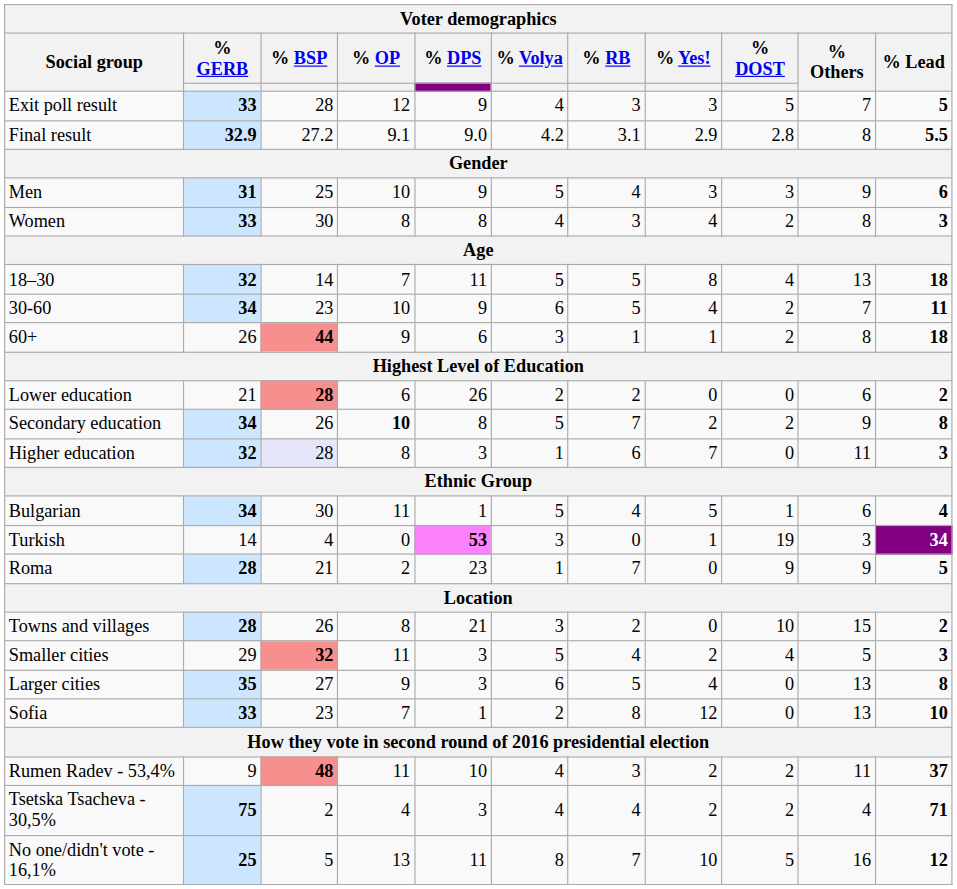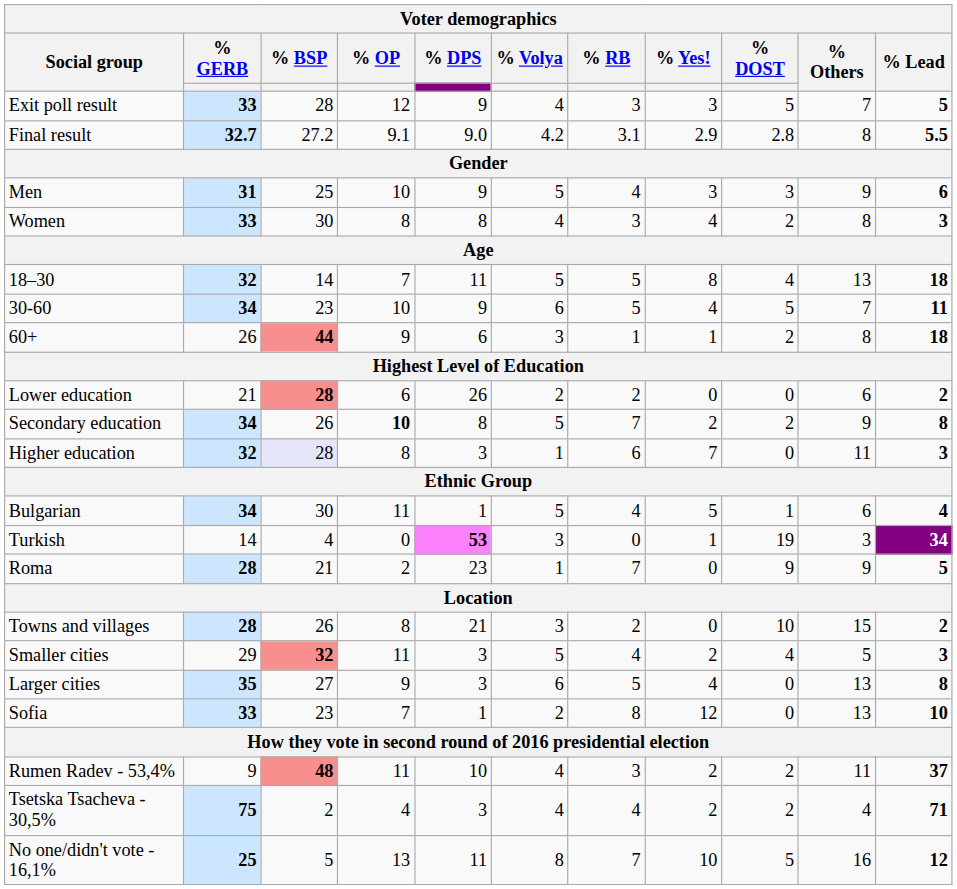(241, 134) 32.9 -> (241, 134) 32.7
(790, 308) 2 -> (790, 308) 5
